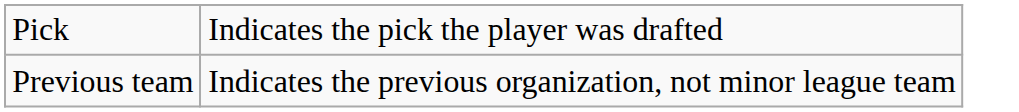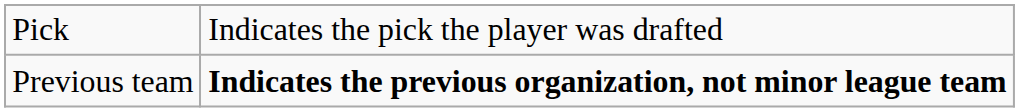(582, 80) normal -> (607, 80) bold
